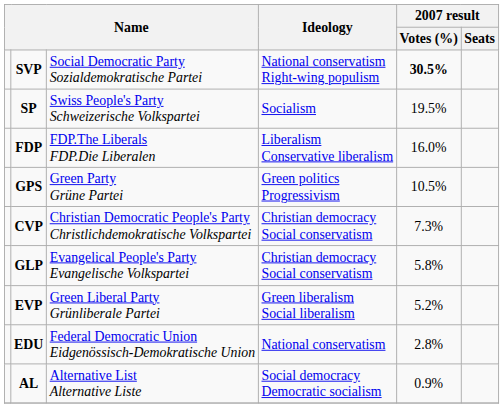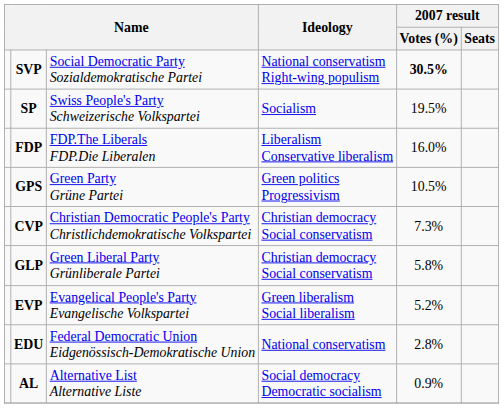(123, 265) Evangelical People's Party Evangelische Volkspartei -> (105, 265) Green Liberal Party Grünliberale Partei
(105, 305) Green Liberal Party Grünliberale Partei -> (123, 305) Evangelical People's Party Evangelische Volkspartei
